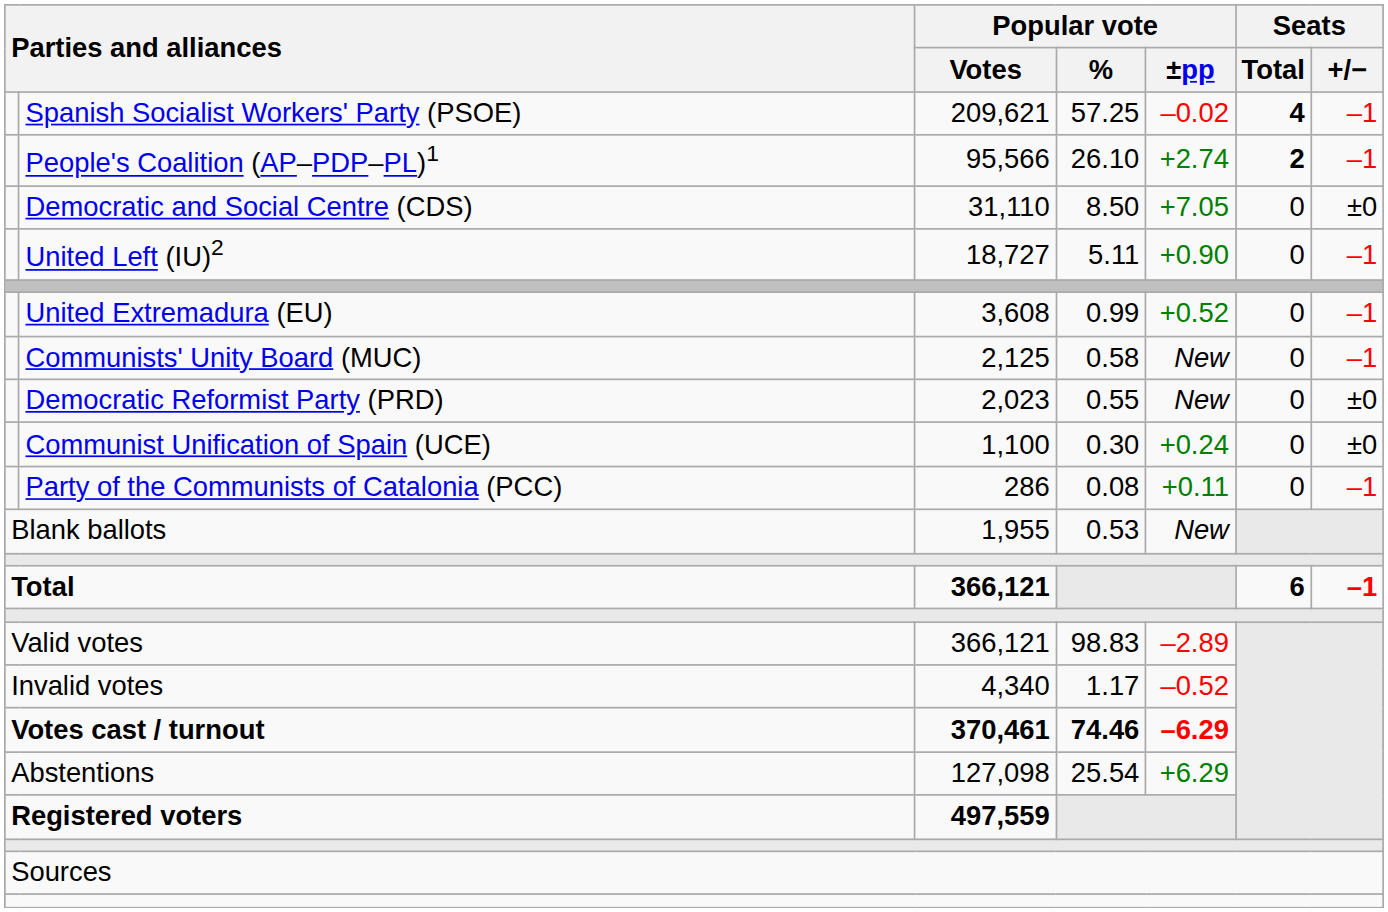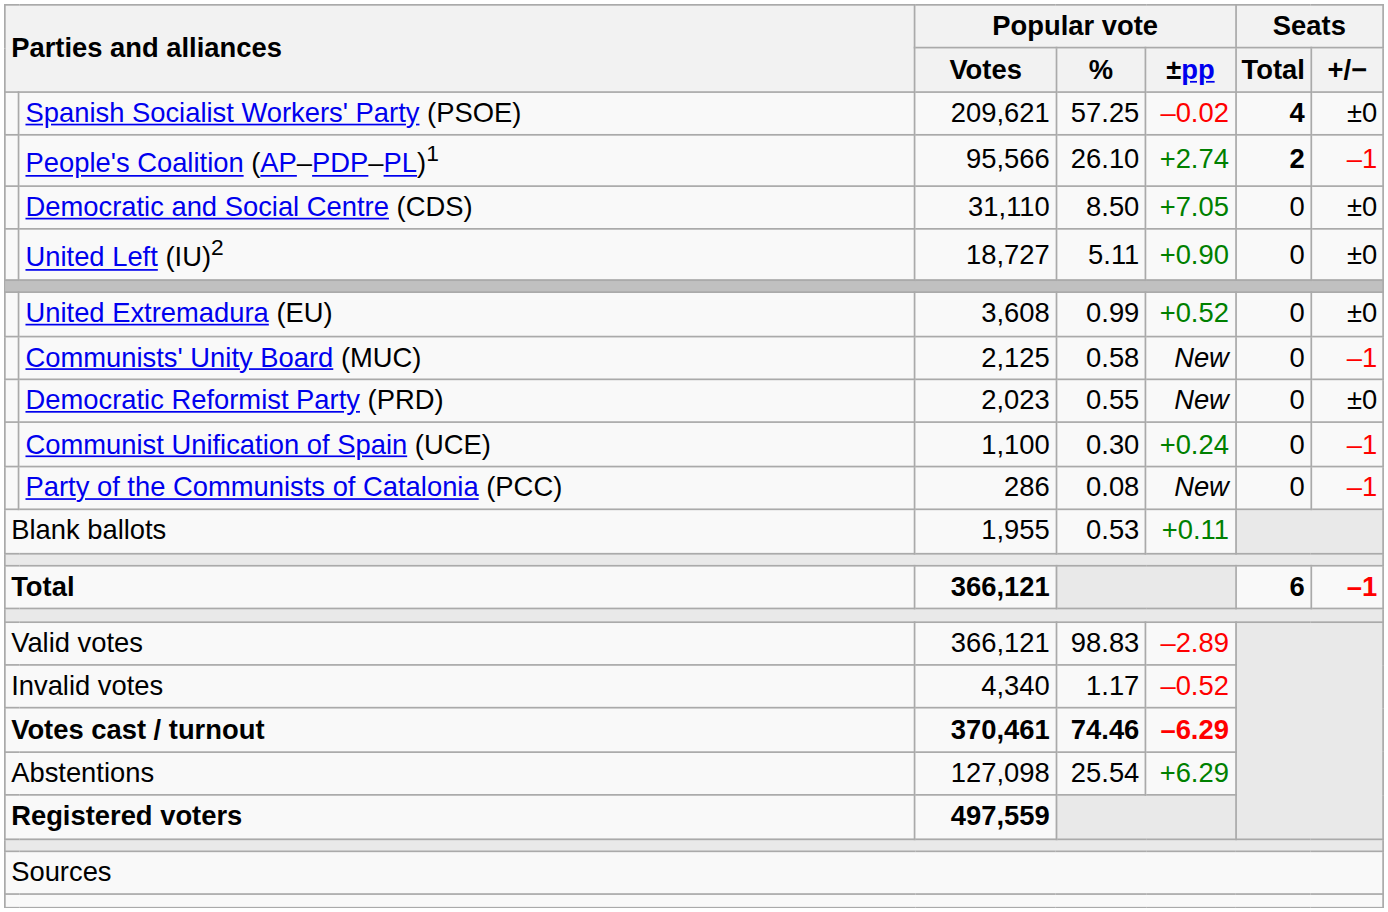(1362, 112) –1 -> (1362, 112) ±0
(1362, 254) –1 -> (1362, 254) ±0
(1362, 313) –1 -> (1362, 313) ±0
(1362, 444) ±0 -> (1362, 444) –1
(1195, 487) +0.11 -> (1202, 487) New
(1202, 530) New -> (1195, 530) +0.11
